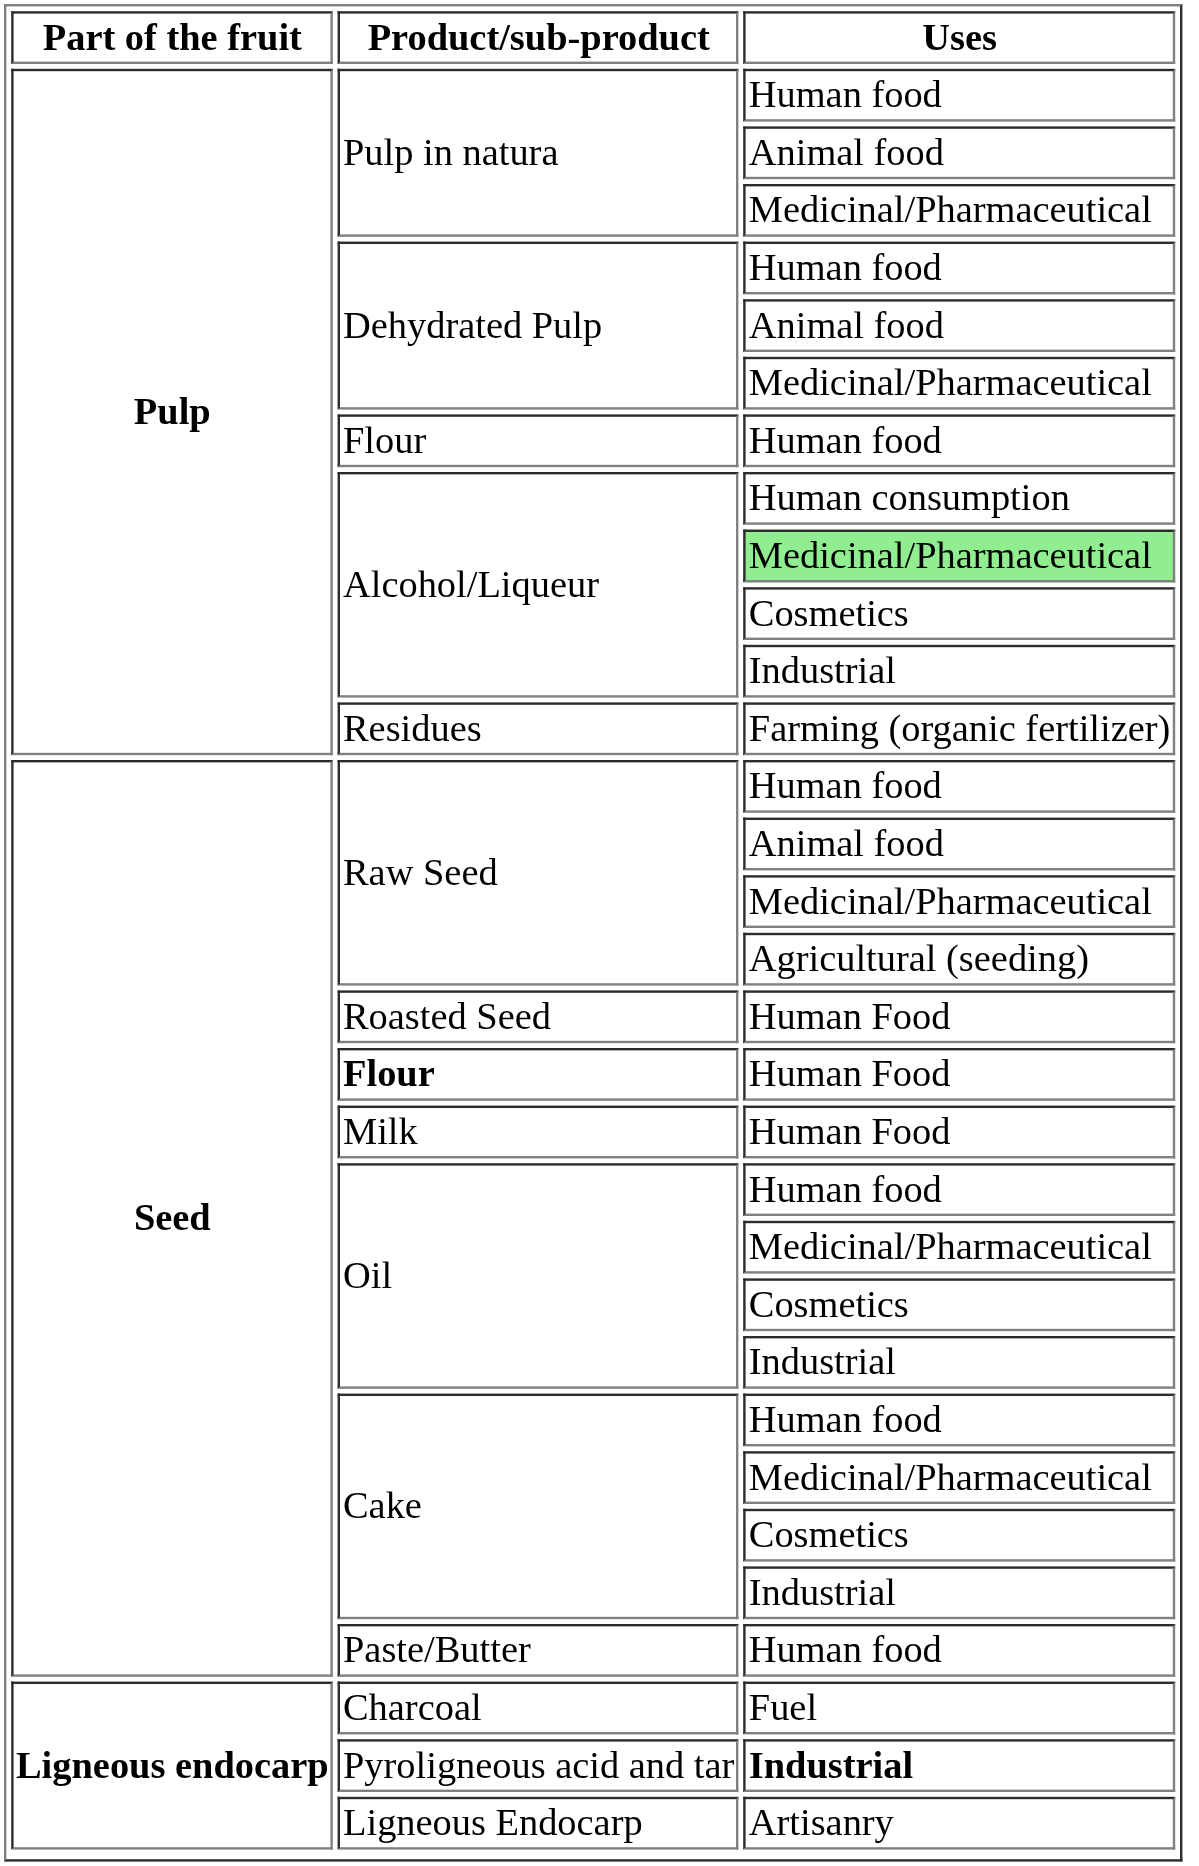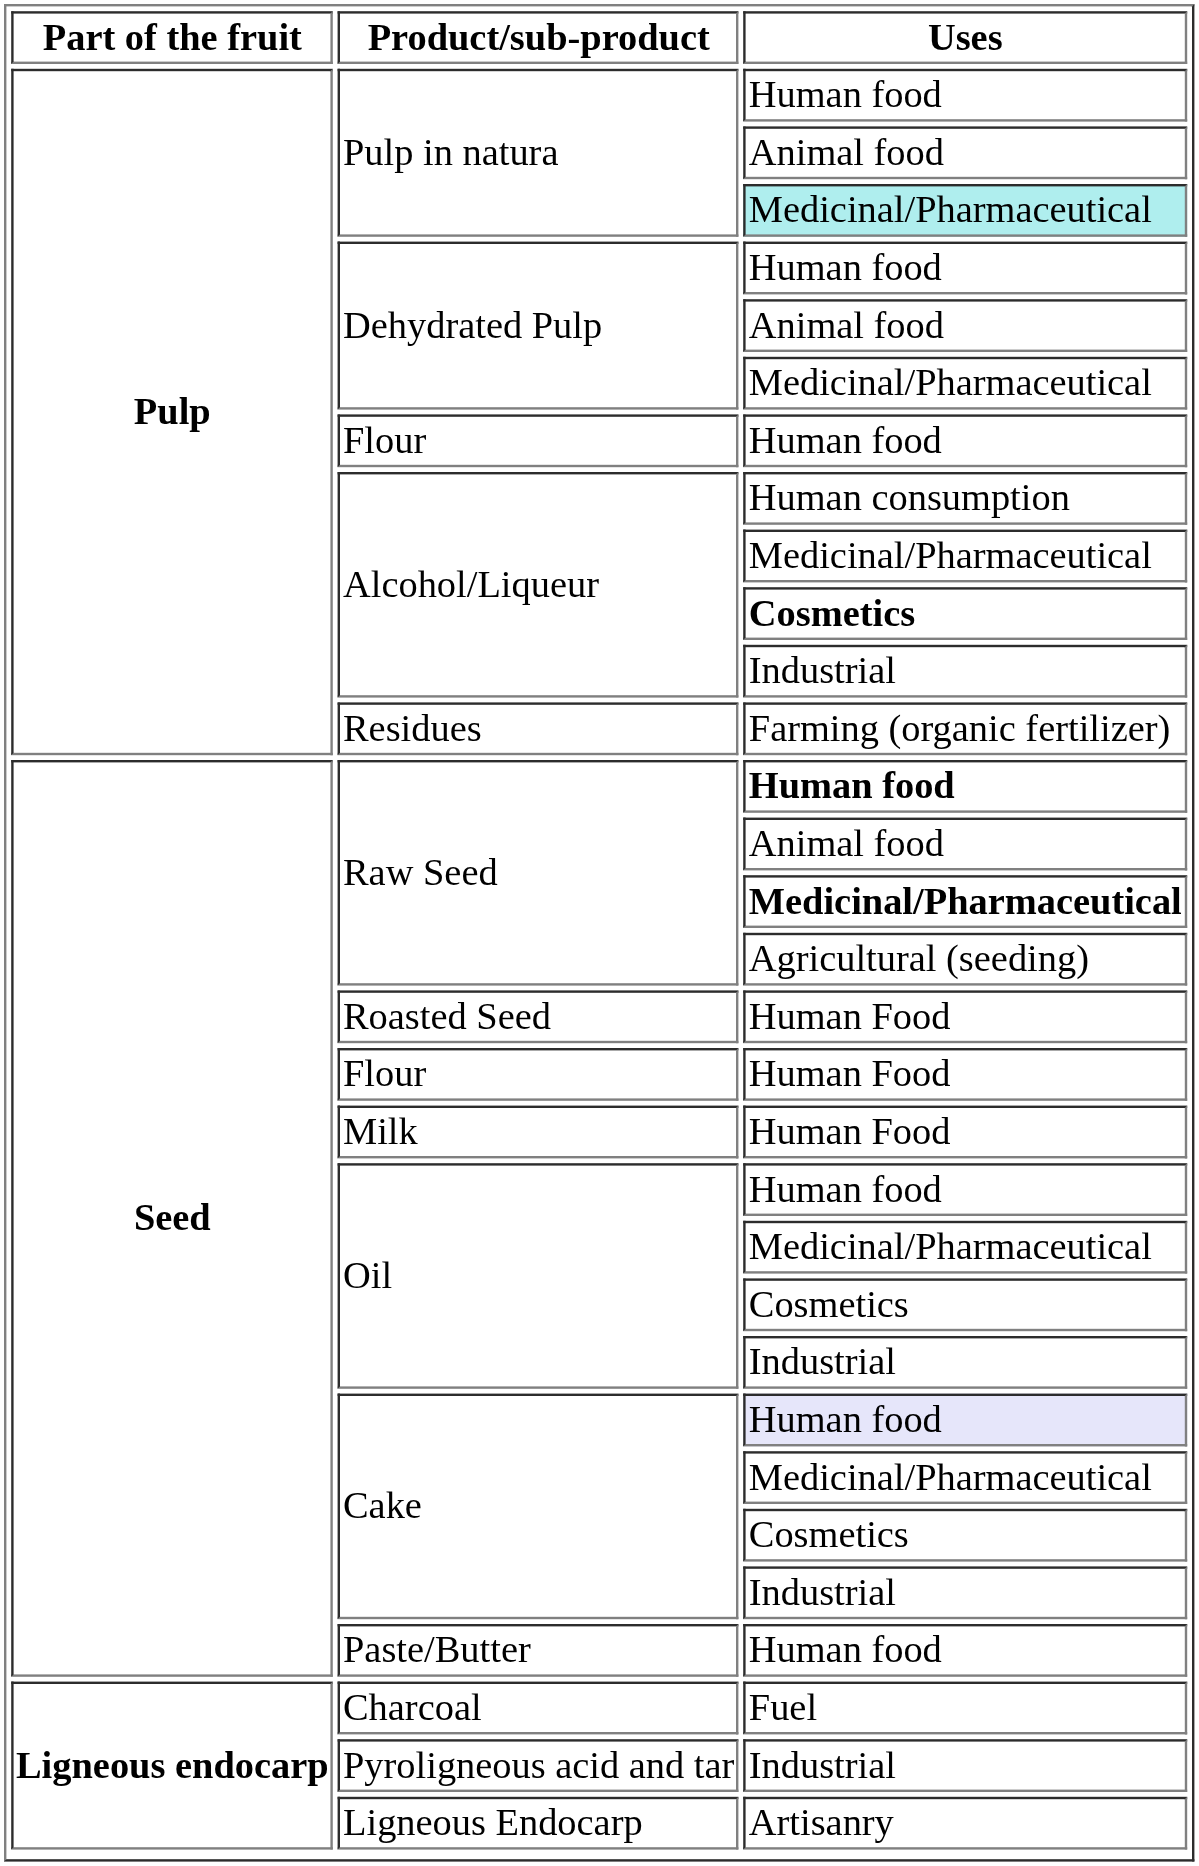(950, 209) no background -> (950, 209) paleturquoise background
(950, 555) lightgreen background -> (950, 555) no background
(829, 612) normal -> (832, 612) bold
(845, 785) normal -> (852, 785) bold
(950, 900) normal -> (965, 900) bold
(389, 1073) bold -> (385, 1073) normal
(845, 1419) no background -> (845, 1419) lavender background
(831, 1764) bold -> (822, 1764) normal
